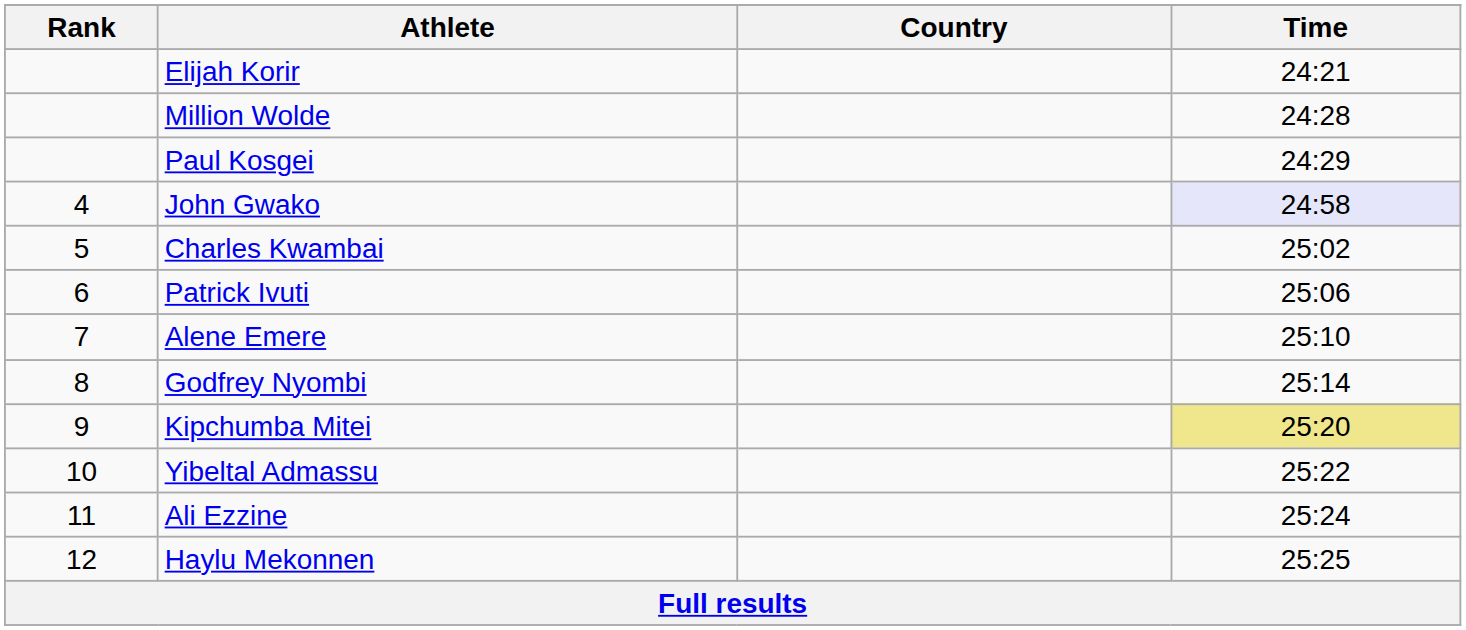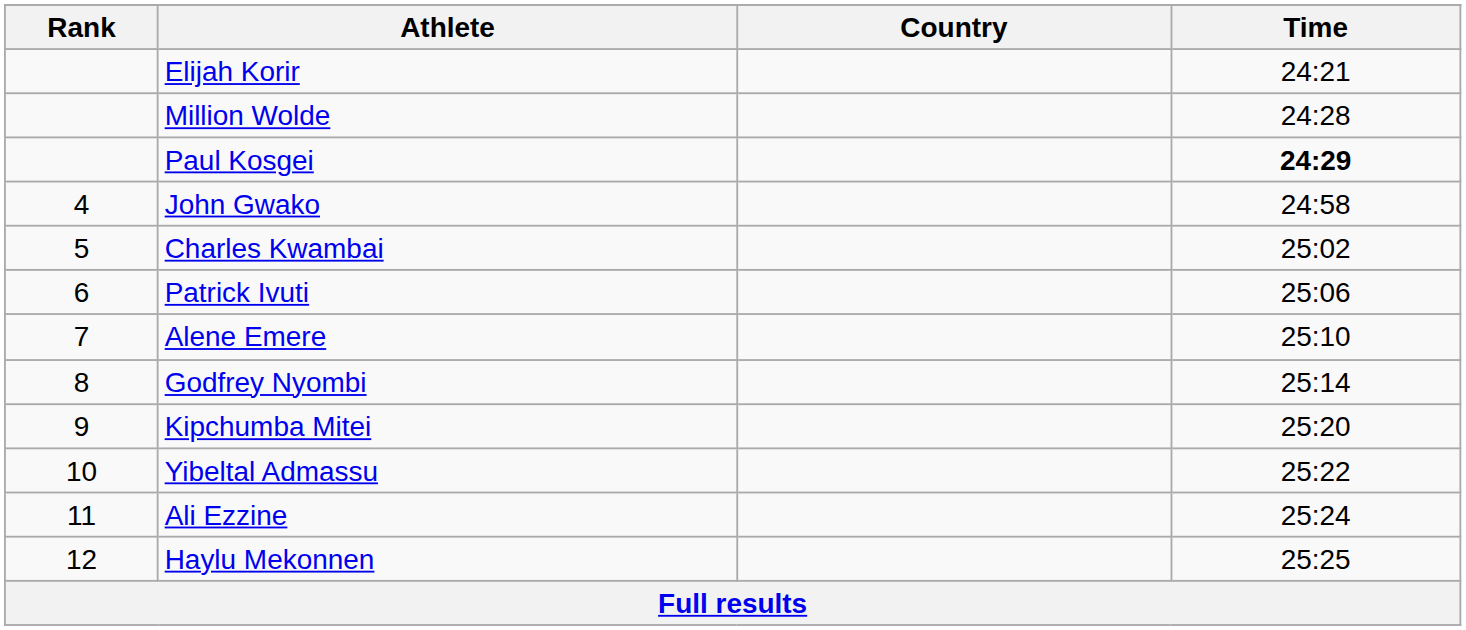(1316, 160) normal -> (1316, 160) bold
(1316, 204) lavender background -> (1316, 204) no background
(1316, 426) khaki background -> (1316, 426) no background
